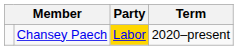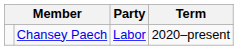(129, 34) gold background -> (129, 34) no background
